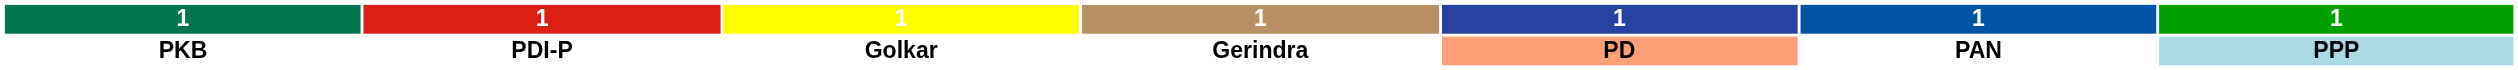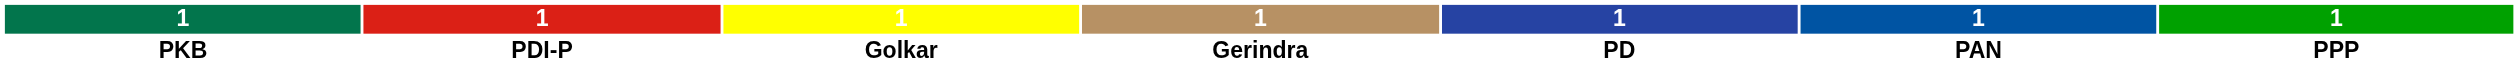(1619, 50) lightsalmon background -> (1619, 50) no background
(2336, 50) lightblue background -> (2336, 50) no background
